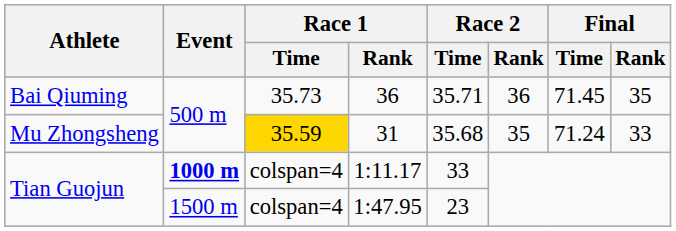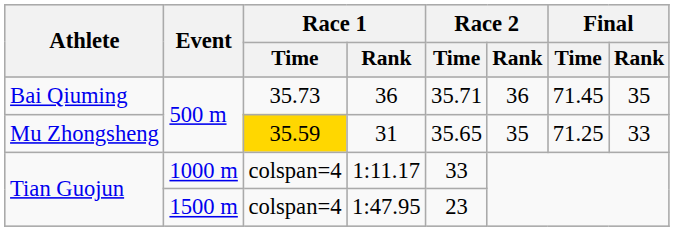(458, 133) 35.68 -> (457, 133) 35.65
(579, 133) 71.24 -> (578, 133) 71.25
(204, 170) bold -> (204, 170) normal
